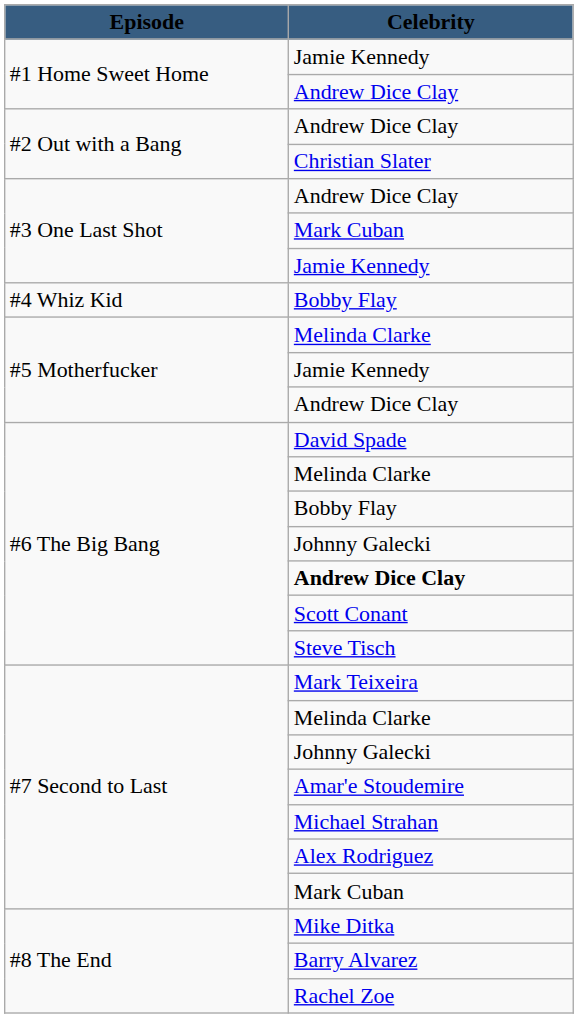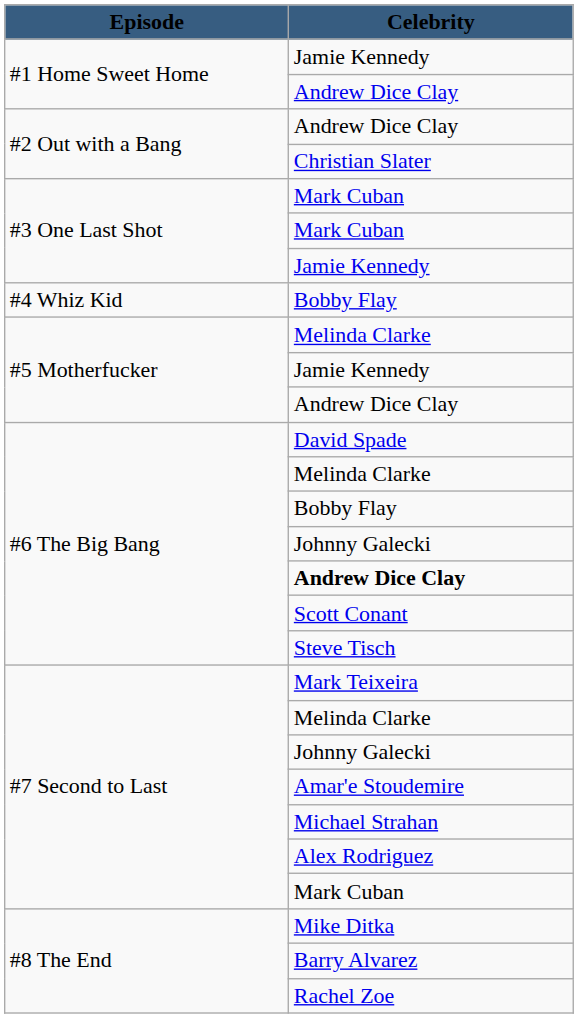(376, 195) Andrew Dice Clay -> (349, 195) Mark Cuban
